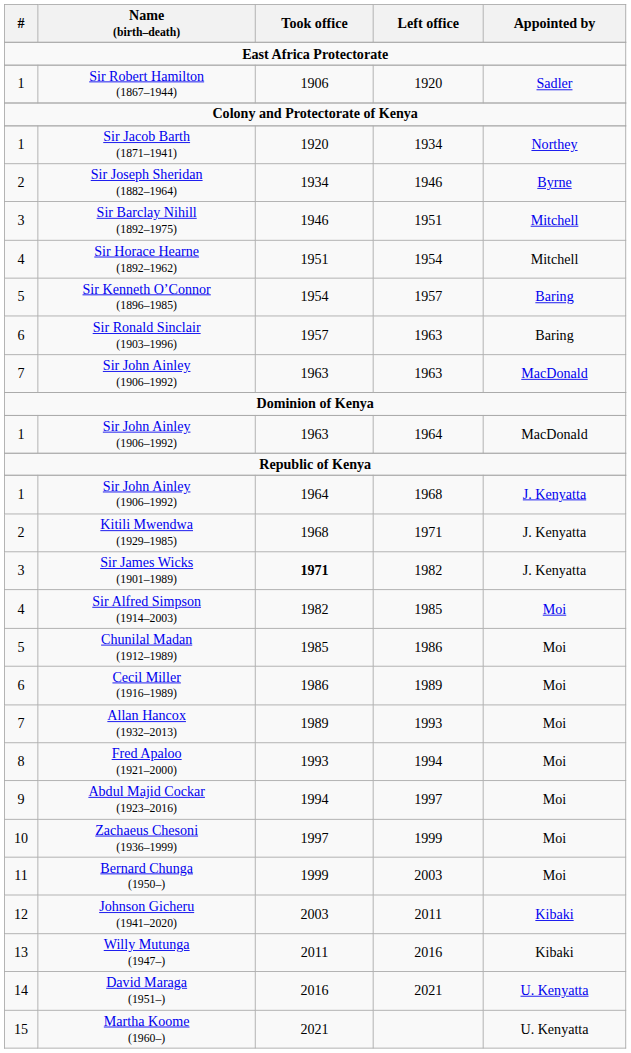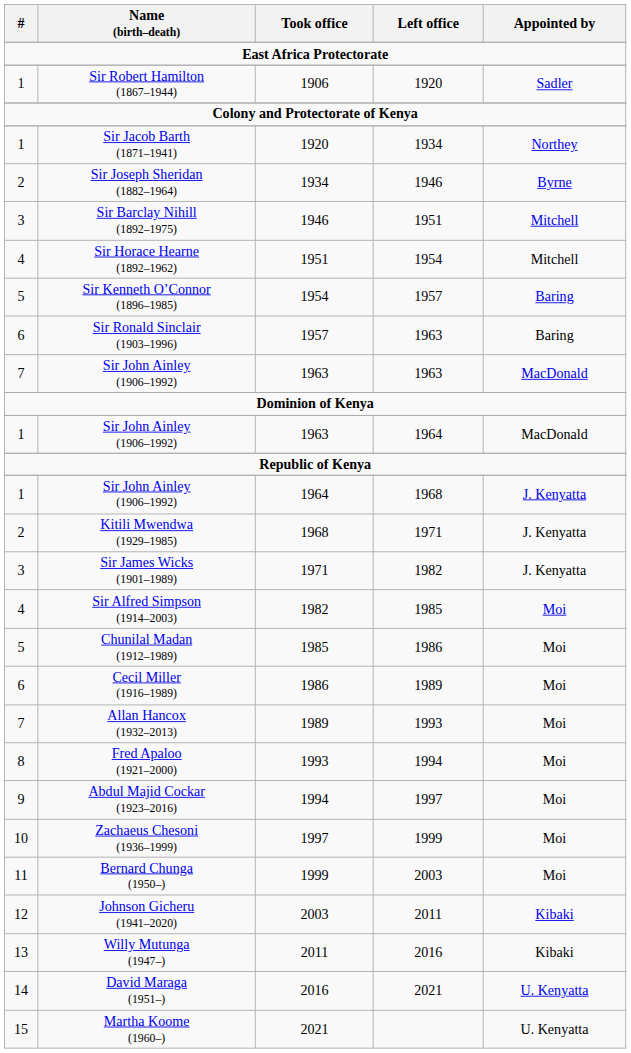(315, 570) bold -> (315, 570) normal
